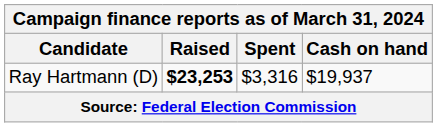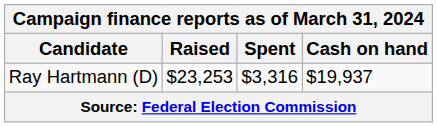(200, 77) bold -> (200, 77) normal
